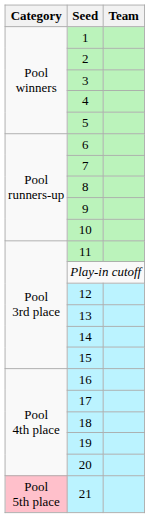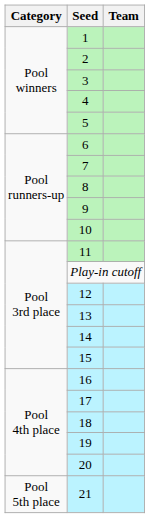(36, 494) pink background -> (36, 494) no background
